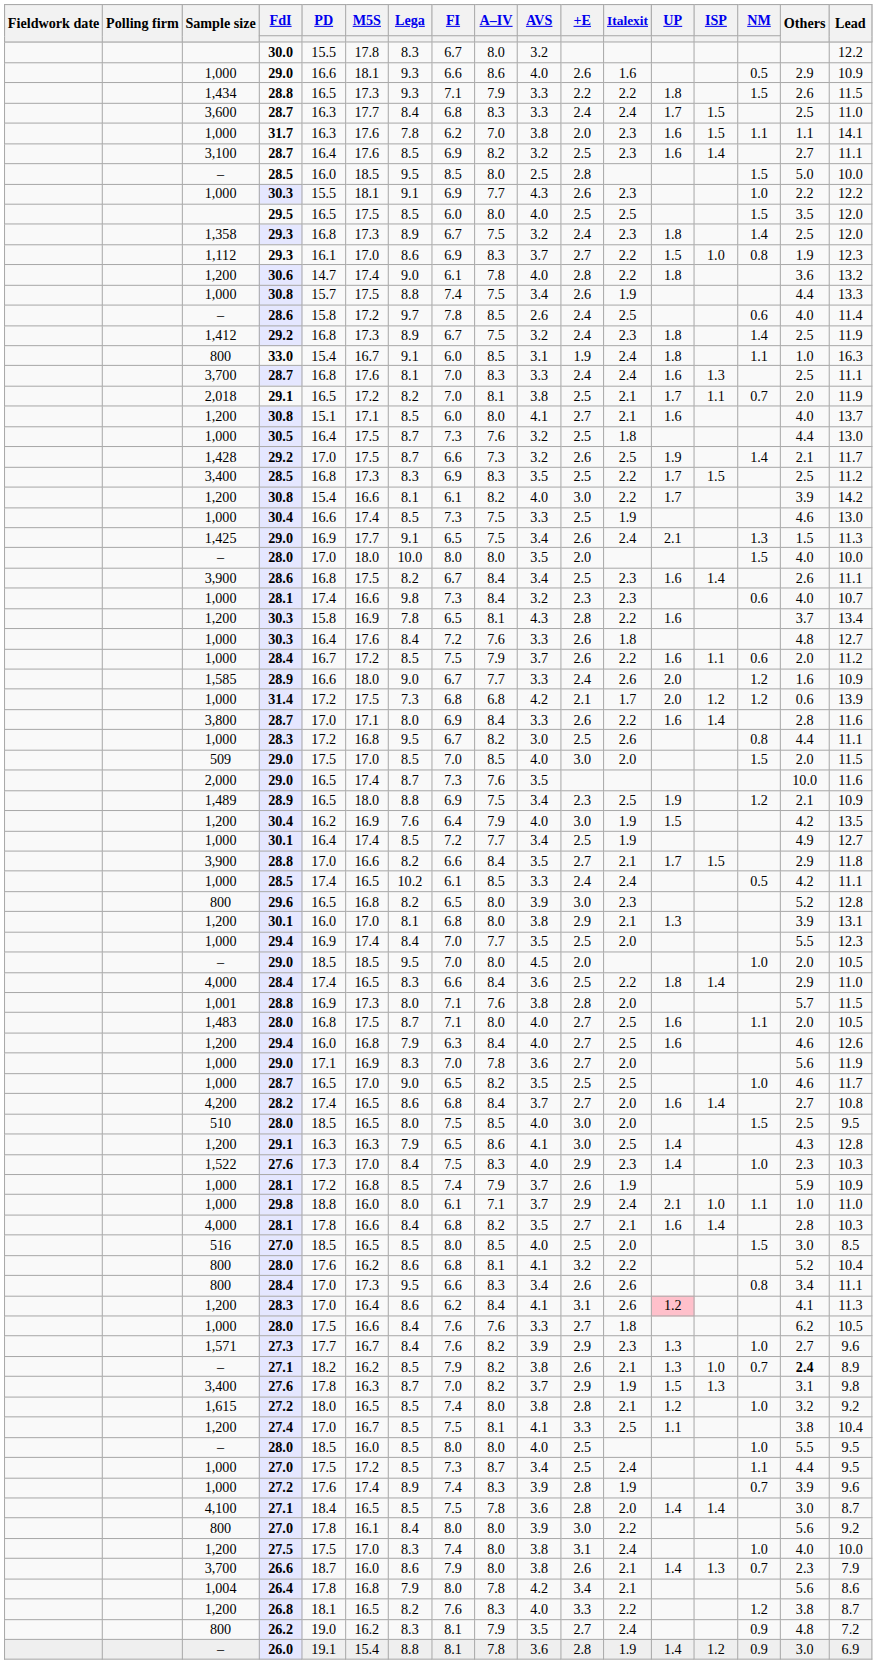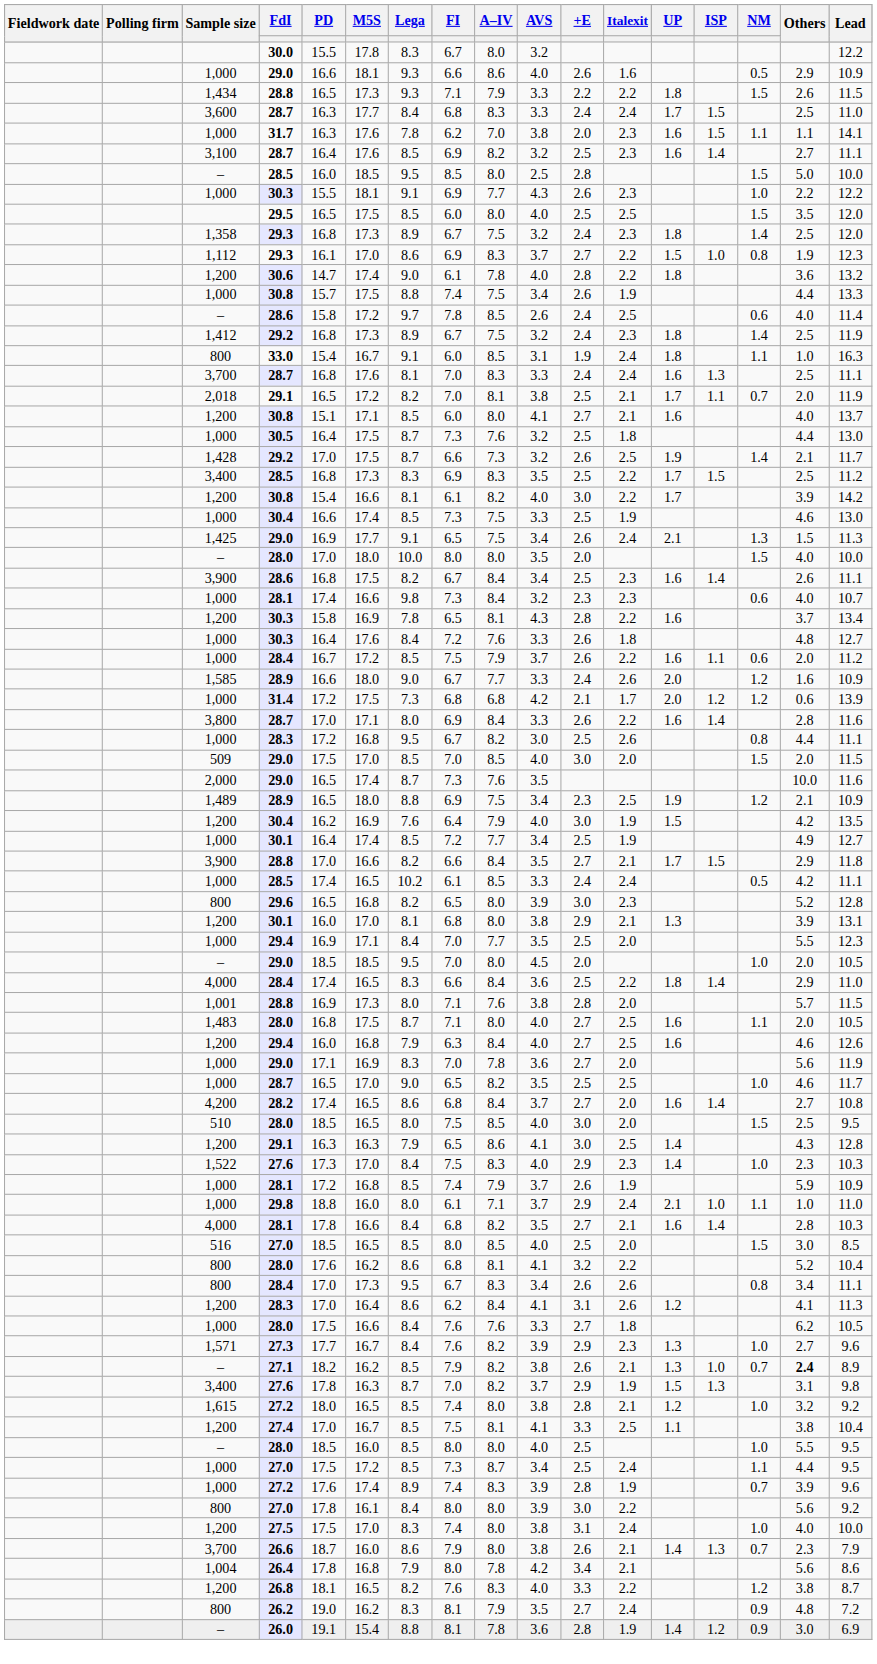(367, 942) 17.4 -> (367, 942) 17.1
(453, 1285) 6.6 -> (453, 1285) 6.7
(673, 1305) pink background -> (673, 1305) no background
- row: (221, 1508)
